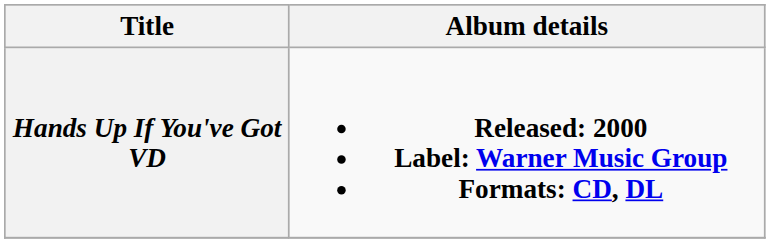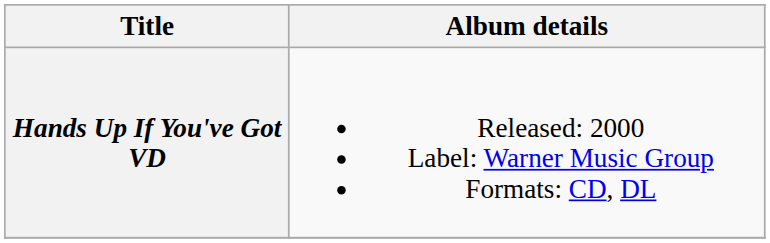(527, 158) bold -> (527, 158) normal
